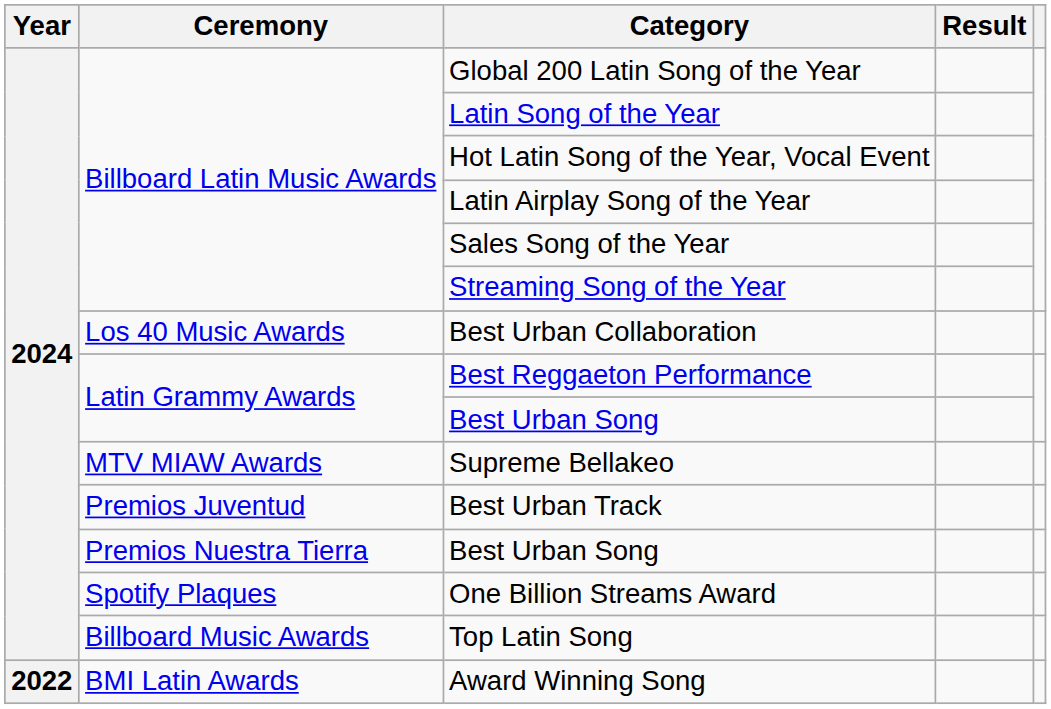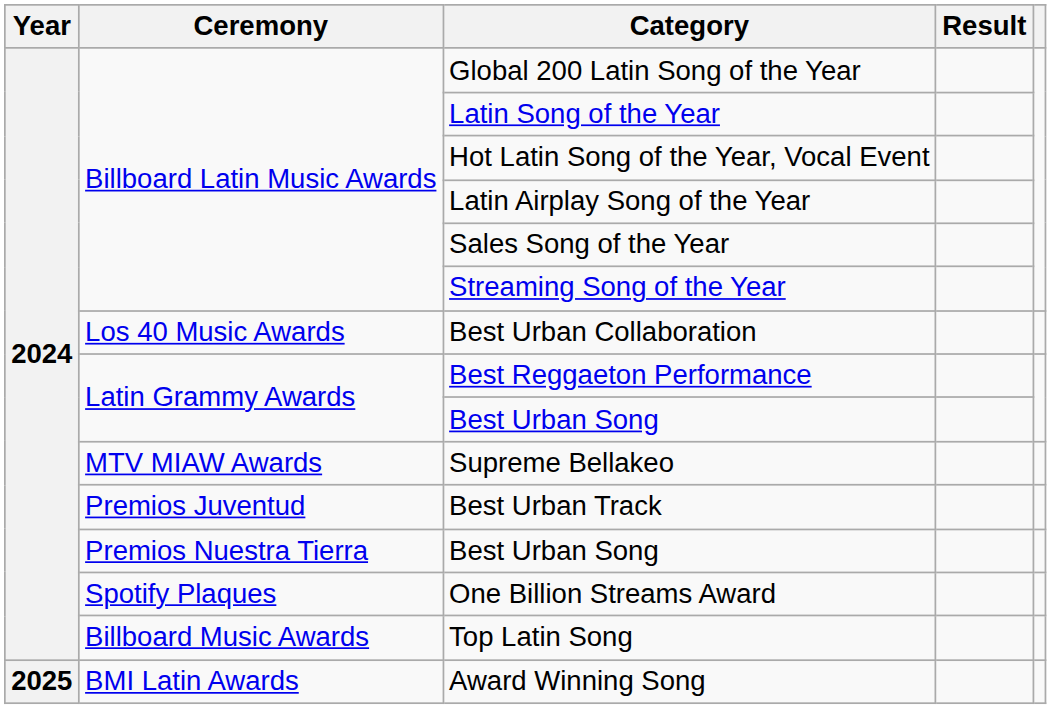(42, 680) 2022 -> (42, 680) 2025
